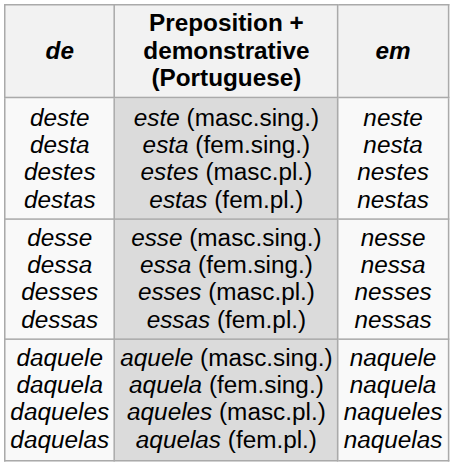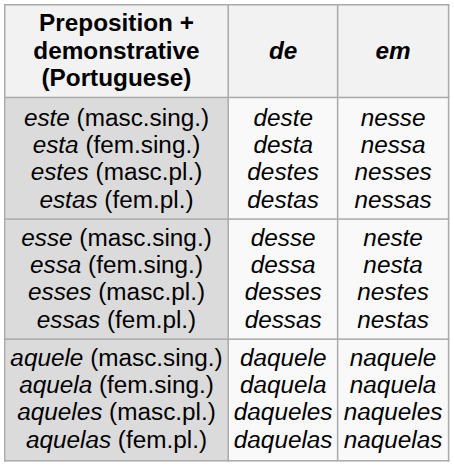columns swapped: (226, 51) <-> (60, 51)
(393, 158) neste nesta nestes nestas -> (393, 158) nesse nessa nesses nessas
(393, 278) nesse nessa nesses nessas -> (393, 278) neste nesta nestes nestas
